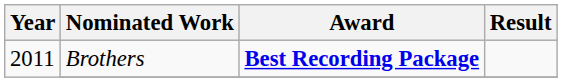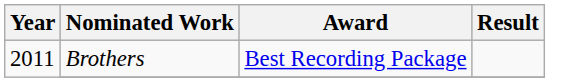(362, 58) bold -> (355, 58) normal
